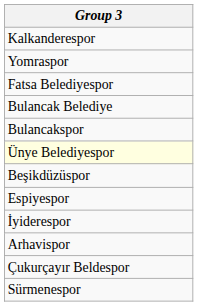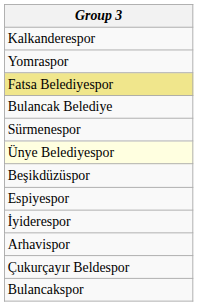(60, 84) no background -> (60, 84) khaki background
(46, 130) Bulancakspor -> (44, 130) Sürmenespor
(44, 289) Sürmenespor -> (46, 289) Bulancakspor
